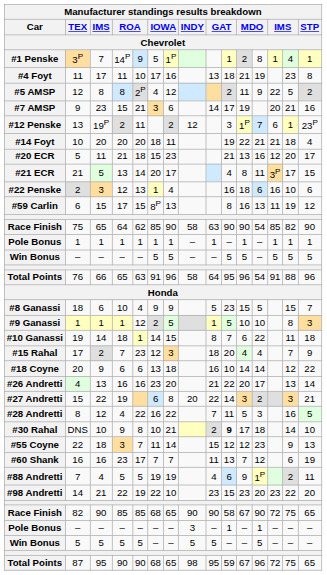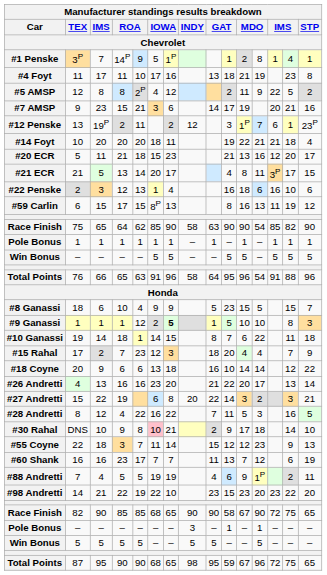(171, 322) normal -> (171, 322) bold
(156, 429) no background -> (156, 429) pink background
(229, 429) bold -> (229, 429) normal
